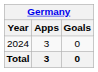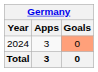(77, 43) no background -> (77, 43) lightsalmon background
